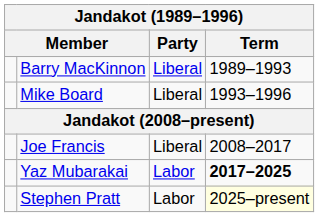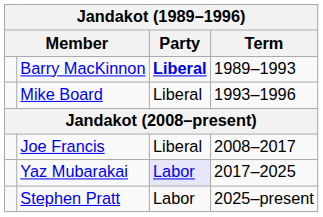(178, 69) normal -> (180, 69) bold
(174, 172) no background -> (174, 172) lavender background
(250, 172) bold -> (255, 172) normal
(259, 198) lightyellow background -> (264, 198) no background
